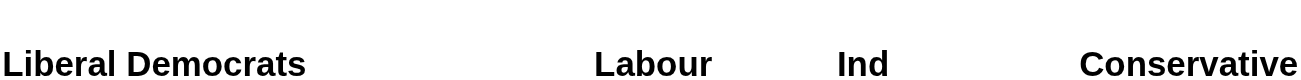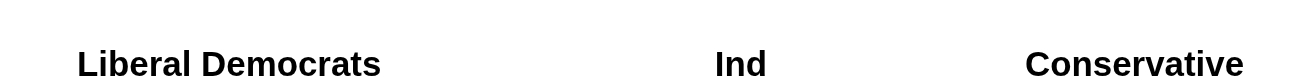- column: (653, 16)
